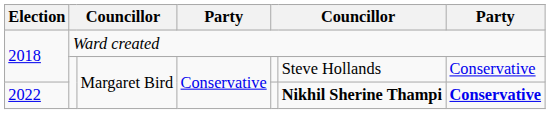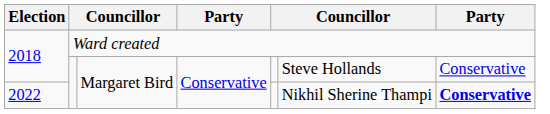(362, 95) bold -> (357, 95) normal
